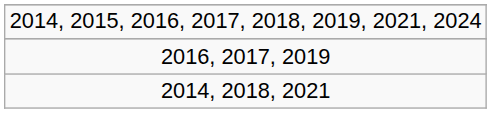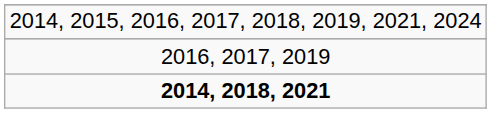(246, 90) normal -> (246, 90) bold
